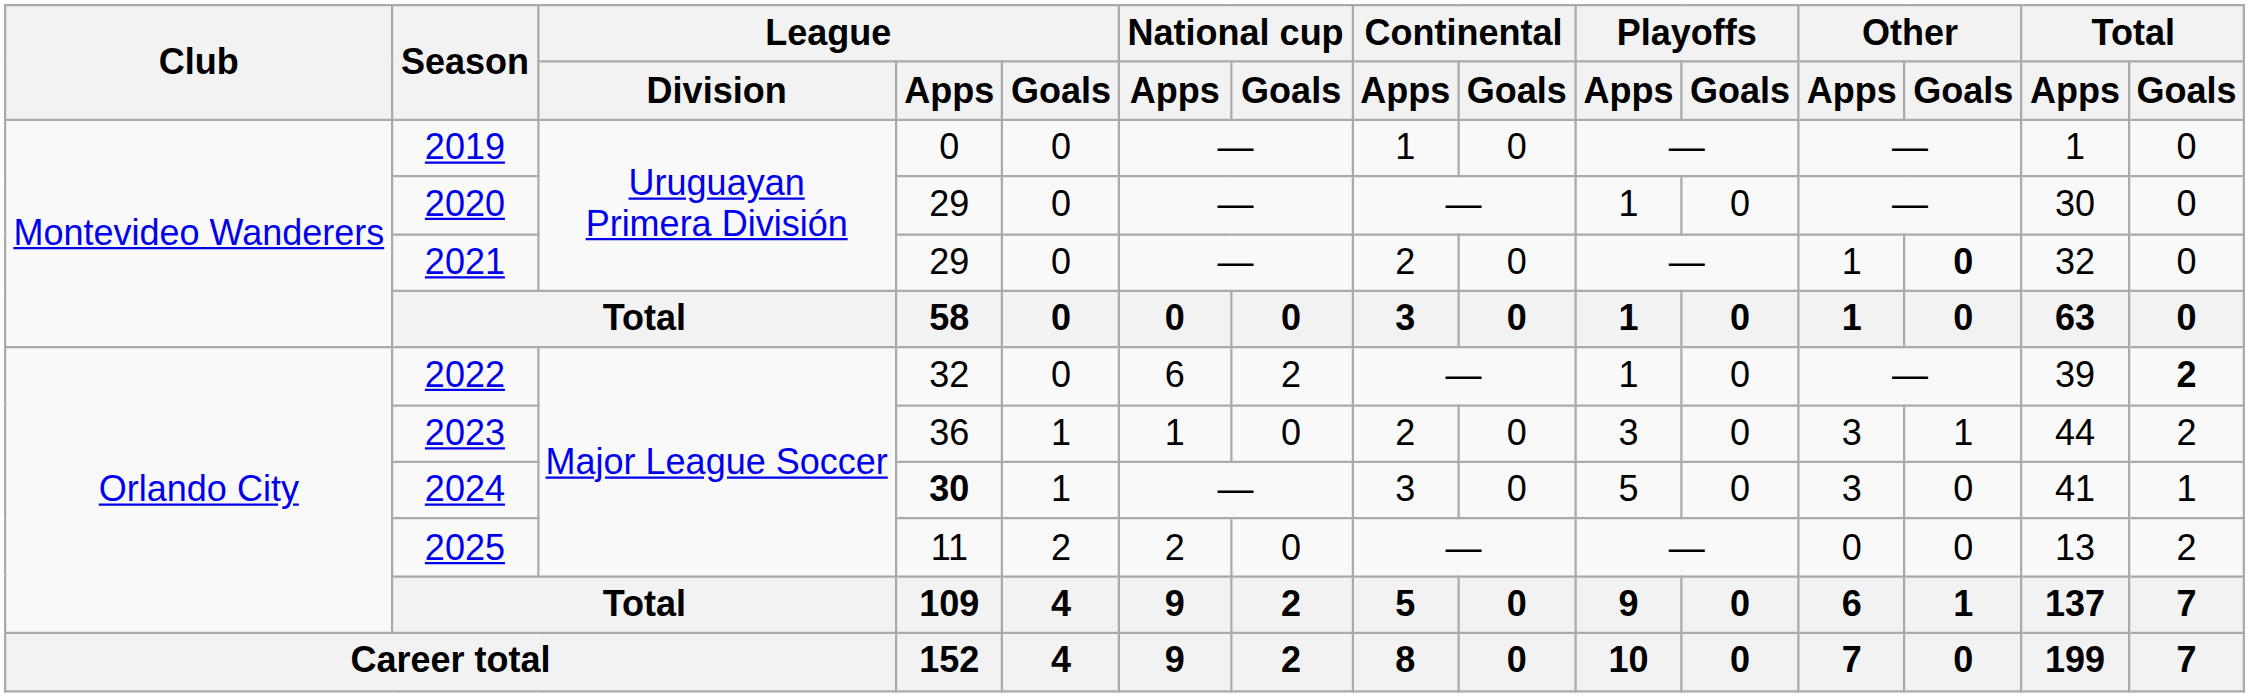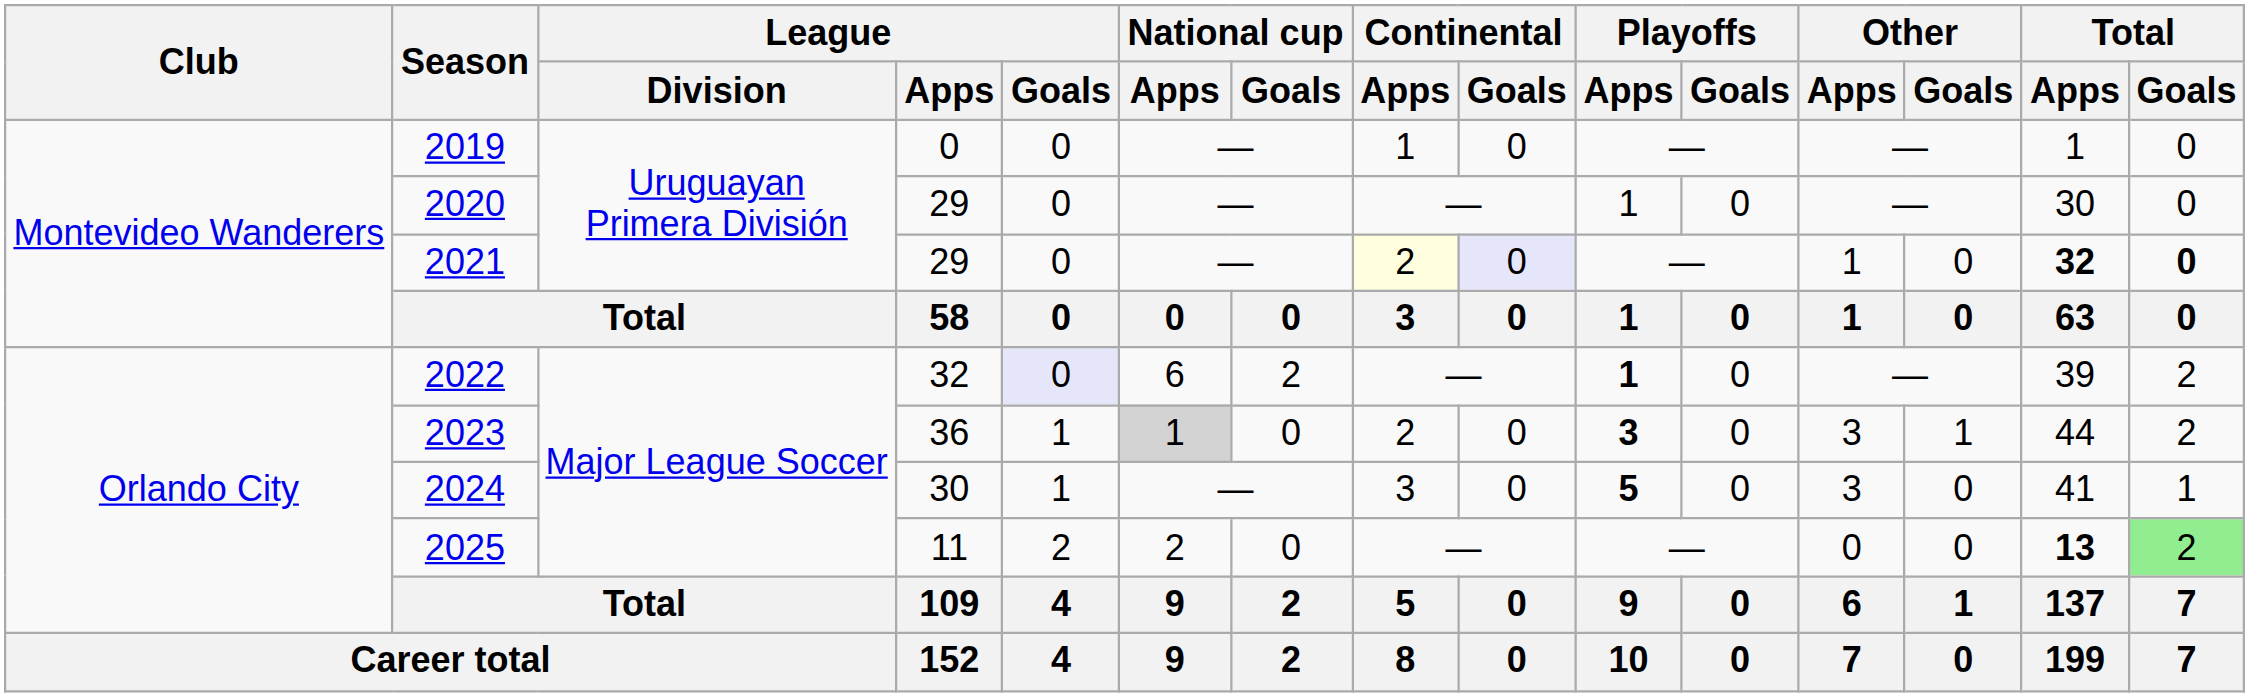(1405, 261) no background -> (1405, 261) lightyellow background
(1517, 261) no background -> (1517, 261) lavender background
(1963, 261) bold -> (1963, 261) normal
(2075, 261) normal -> (2075, 261) bold
(2187, 261) normal -> (2187, 261) bold
(1061, 375) no background -> (1061, 375) lavender background
(1628, 375) normal -> (1628, 375) bold
(2187, 375) bold -> (2187, 375) normal
(1175, 432) no background -> (1175, 432) lightgrey background
(1628, 432) normal -> (1628, 432) bold
(949, 489) bold -> (949, 489) normal
(1628, 489) normal -> (1628, 489) bold
(2075, 546) normal -> (2075, 546) bold
(2187, 546) no background -> (2187, 546) lightgreen background
